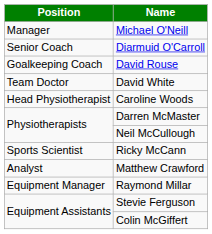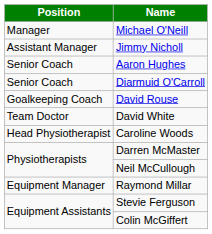+ row: (149, 47)
+ row: (151, 64)
- row: (151, 151)
- row: (160, 168)
